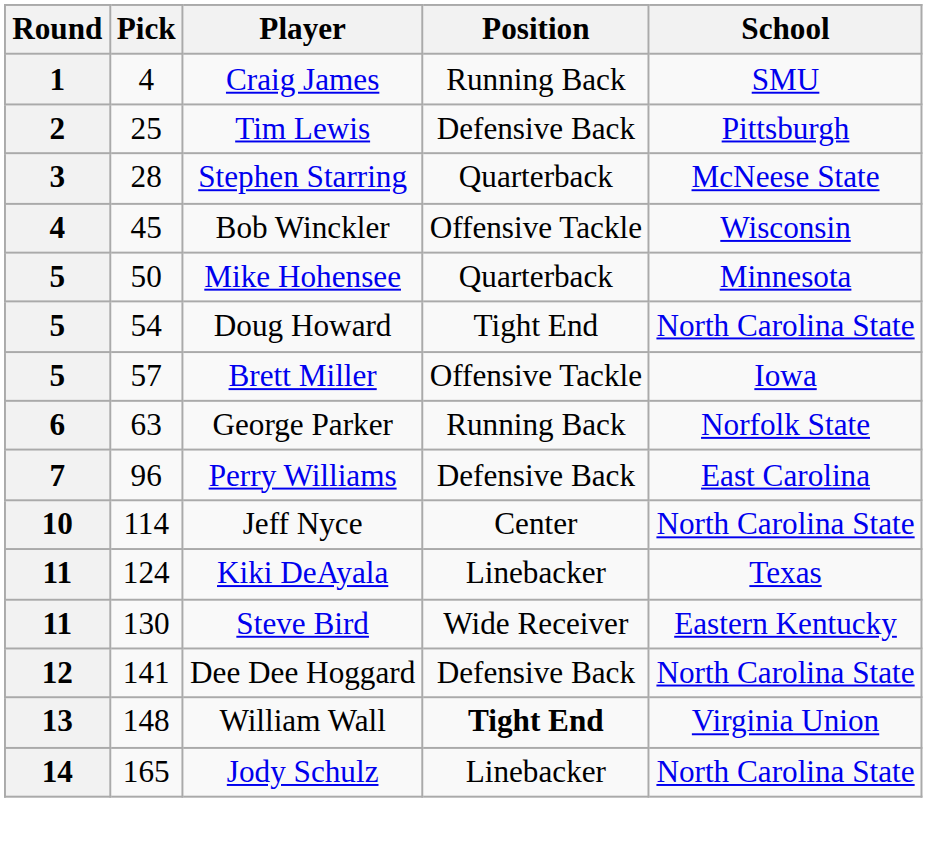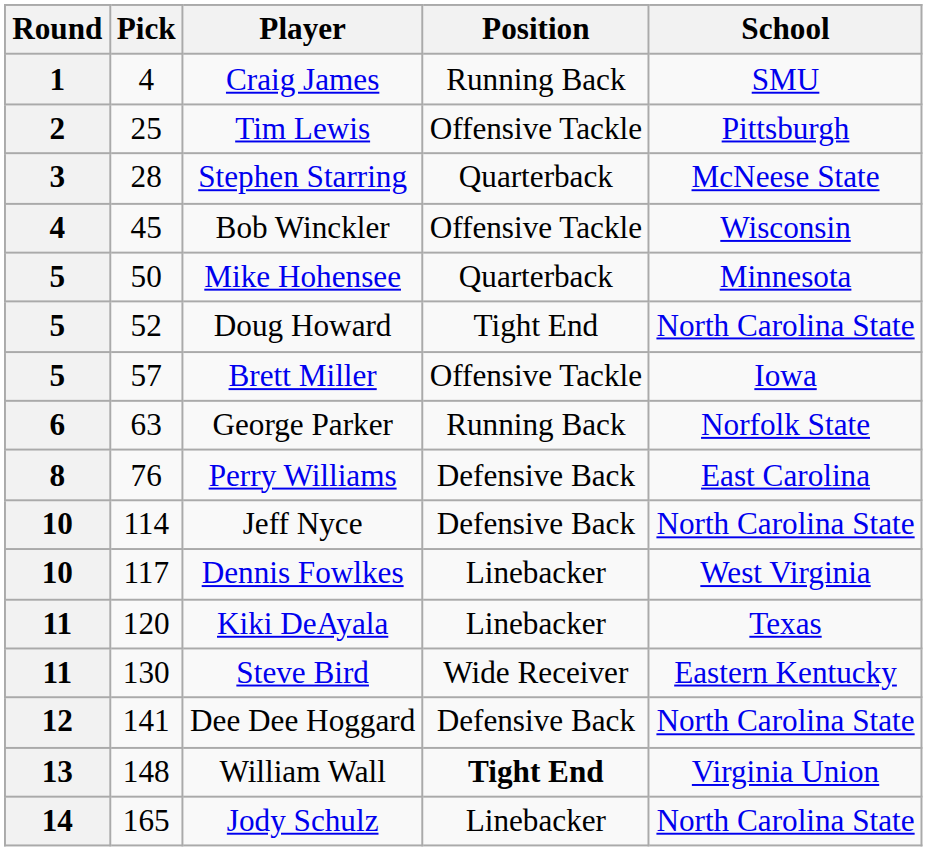(536, 128) Defensive Back -> (536, 128) Offensive Tackle
(146, 326) 54 -> (146, 326) 52
(57, 474) 7 -> (57, 474) 8
(146, 474) 96 -> (146, 474) 76
(536, 524) Center -> (536, 524) Defensive Back
+ row: (303, 573)
(146, 573) 124 -> (146, 623) 120
